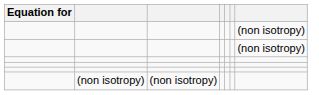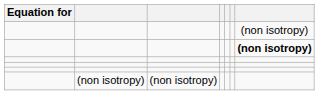(271, 48) normal -> (275, 48) bold
